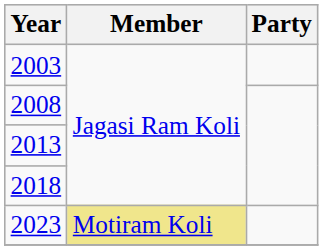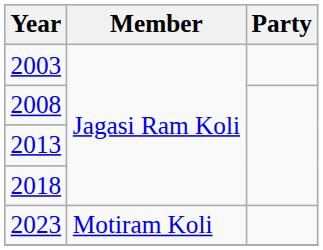(143, 225) khaki background -> (143, 225) no background
